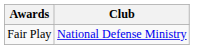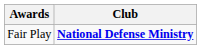(122, 34) normal -> (125, 34) bold
